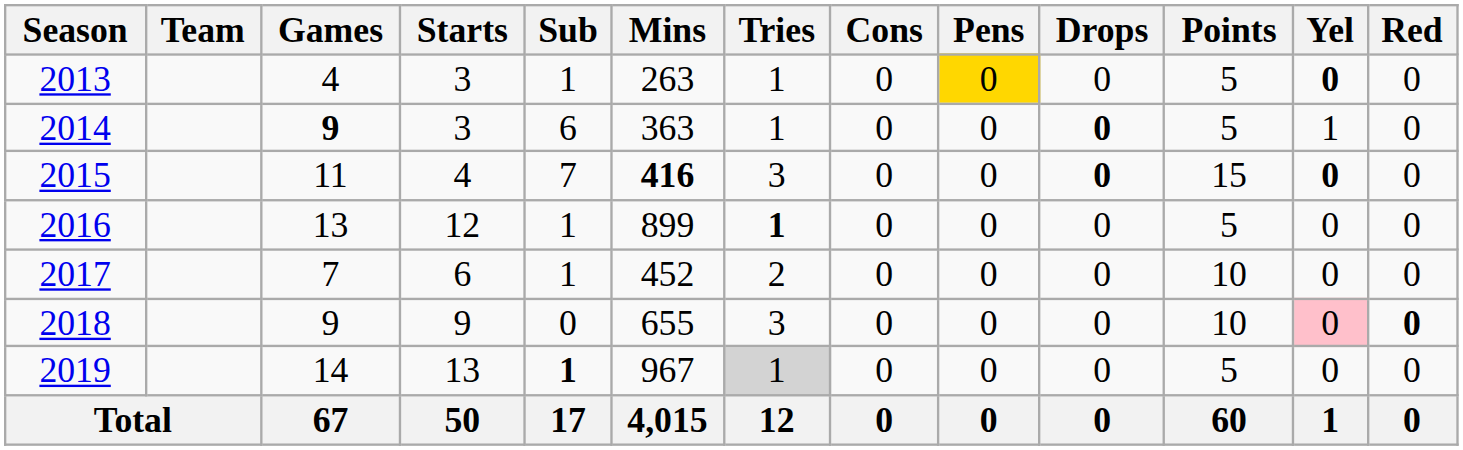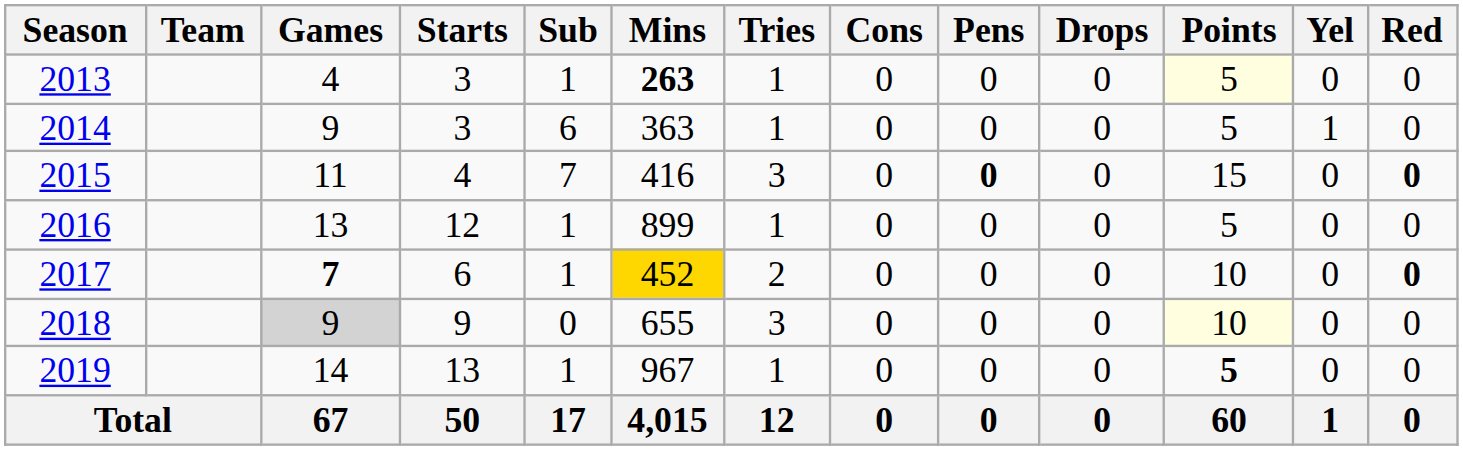(667, 78) normal -> (667, 78) bold
(989, 78) gold background -> (989, 78) no background
(1229, 78) no background -> (1229, 78) lightyellow background
(1330, 78) bold -> (1330, 78) normal
(331, 126) bold -> (331, 126) normal
(1102, 126) bold -> (1102, 126) normal
(667, 175) bold -> (667, 175) normal
(989, 175) normal -> (989, 175) bold
(1102, 175) bold -> (1102, 175) normal
(1330, 175) bold -> (1330, 175) normal
(1412, 175) normal -> (1412, 175) bold
(777, 224) bold -> (777, 224) normal
(331, 273) normal -> (331, 273) bold
(667, 273) no background -> (667, 273) gold background
(1412, 273) normal -> (1412, 273) bold
(331, 322) no background -> (331, 322) lightgrey background
(1229, 322) no background -> (1229, 322) lightyellow background
(1330, 322) pink background -> (1330, 322) no background
(1412, 322) bold -> (1412, 322) normal
(568, 370) bold -> (568, 370) normal
(777, 370) lightgrey background -> (777, 370) no background
(1229, 370) normal -> (1229, 370) bold
